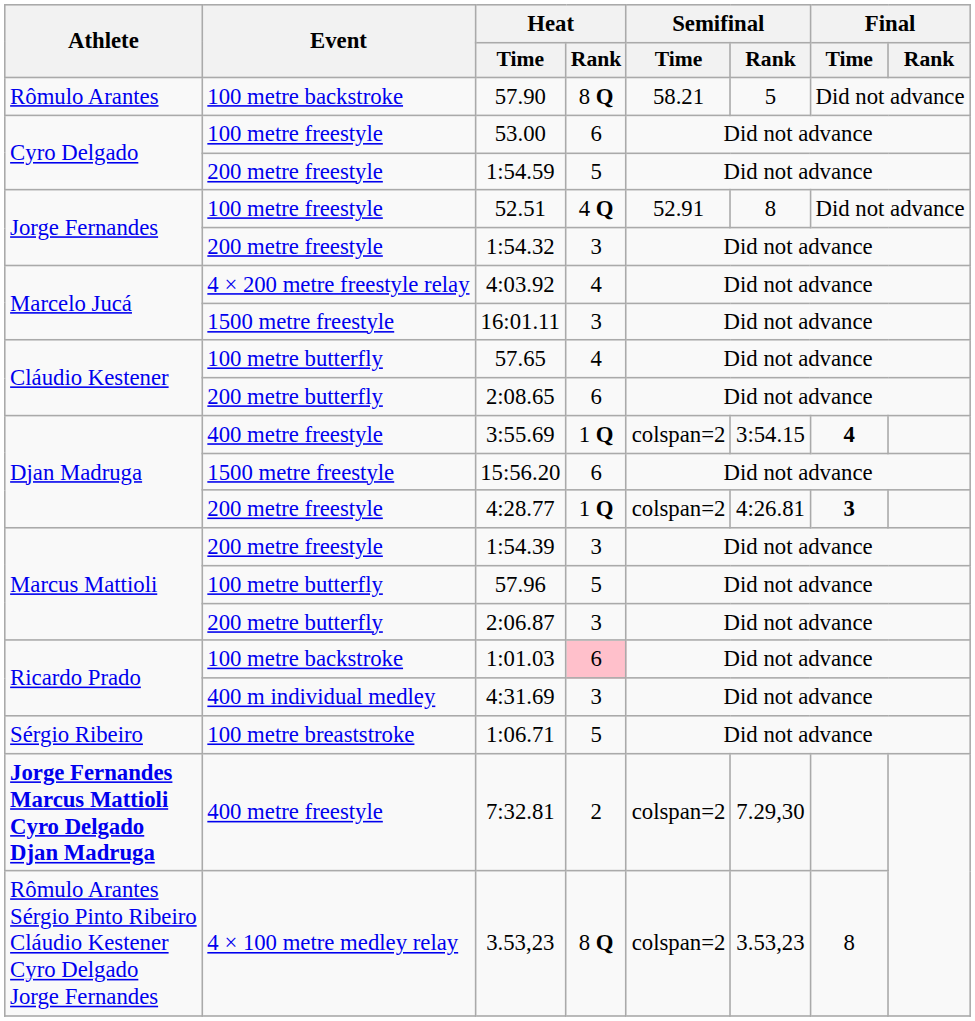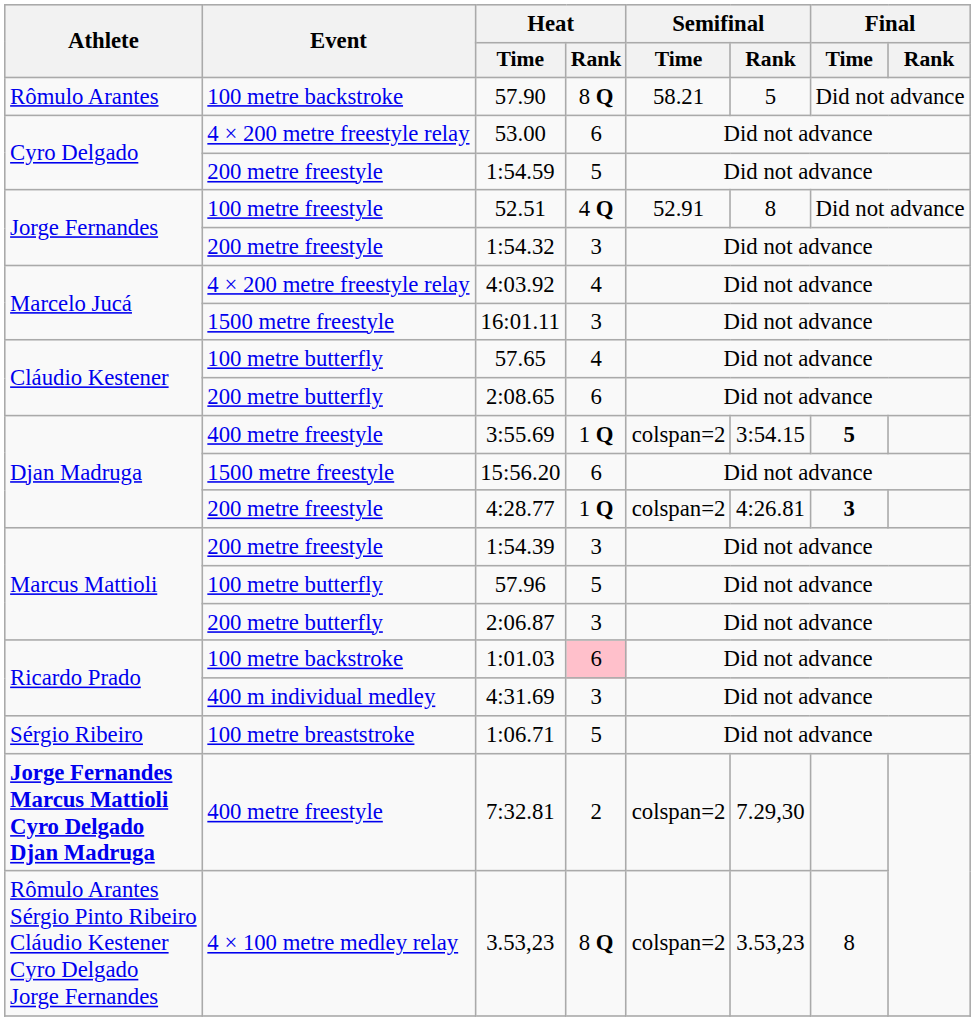(295, 134) 100 metre freestyle -> (338, 134) 4 × 200 metre freestyle relay
(849, 434) 4 -> (849, 434) 5
